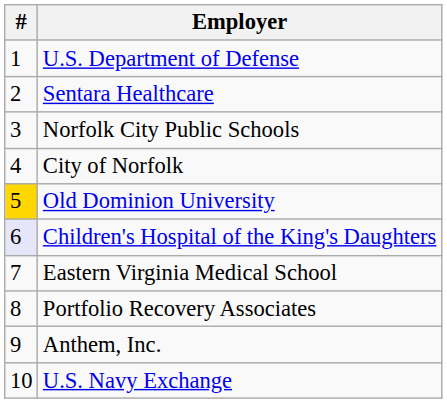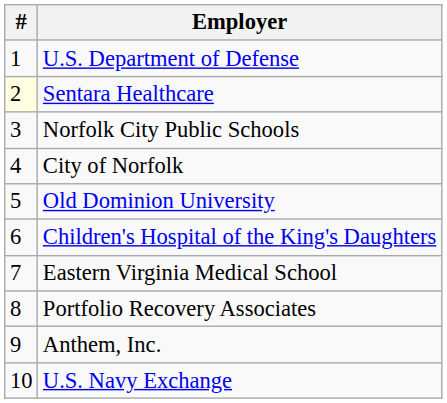(16, 93) no background -> (16, 93) lightyellow background
(16, 201) gold background -> (16, 201) no background
(16, 237) lavender background -> (16, 237) no background
